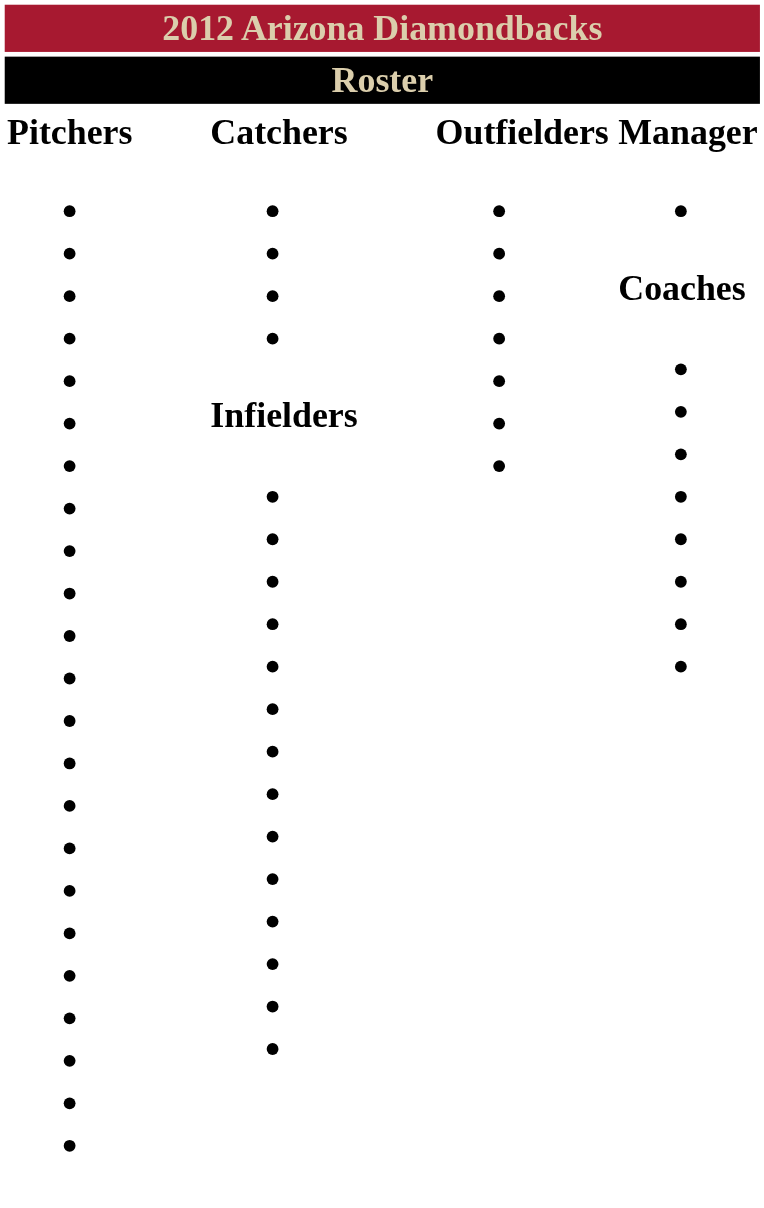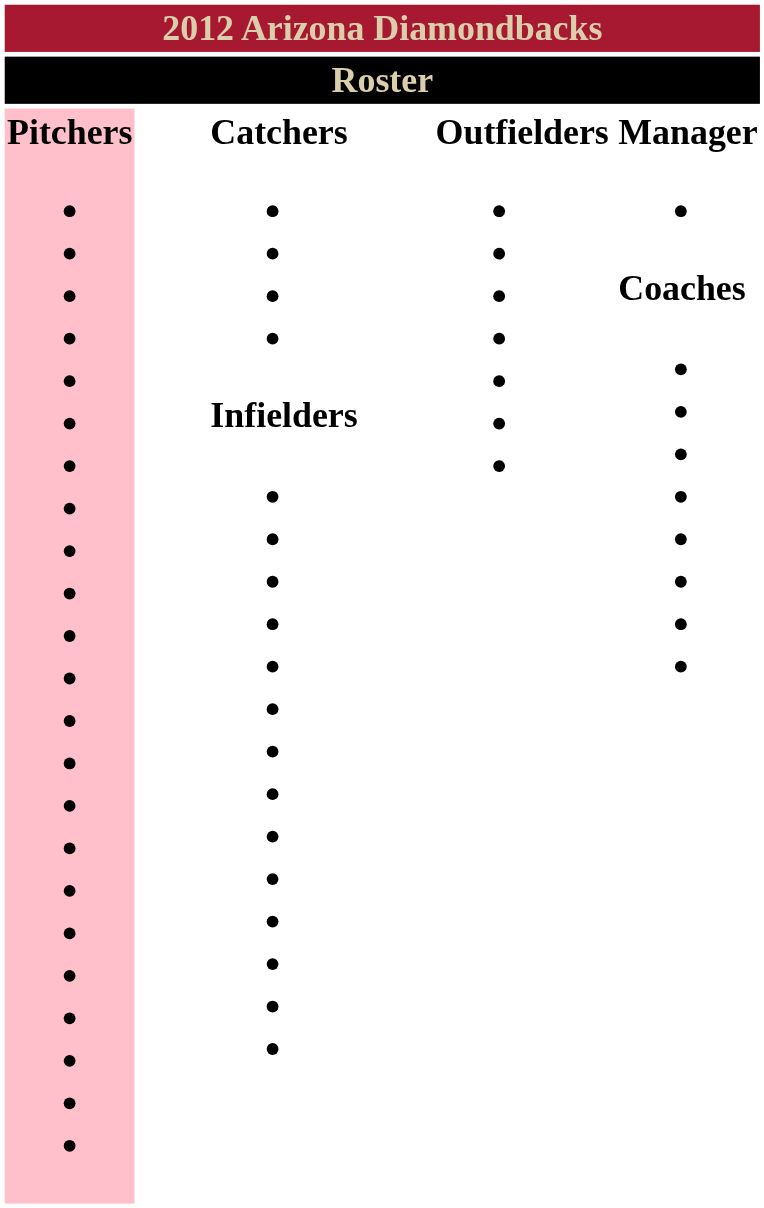(70, 639) no background -> (70, 639) pink background
